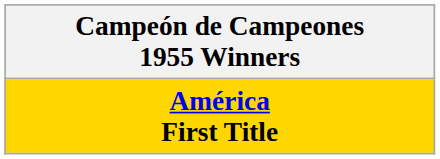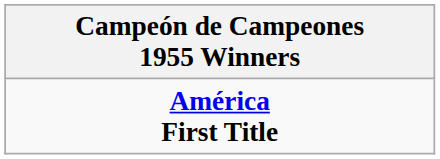(220, 115) gold background -> (220, 115) no background
